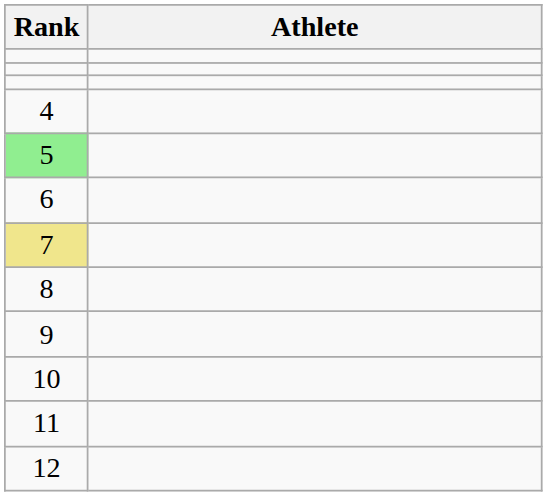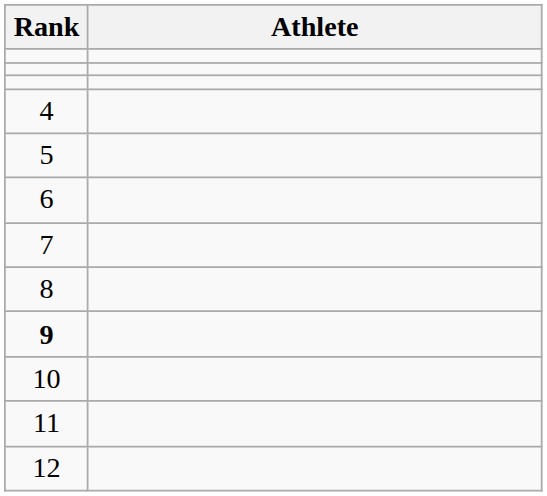(47, 155) lightgreen background -> (47, 155) no background
(47, 244) khaki background -> (47, 244) no background
(47, 333) normal -> (47, 333) bold
